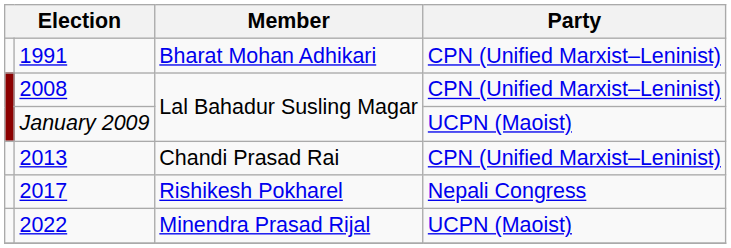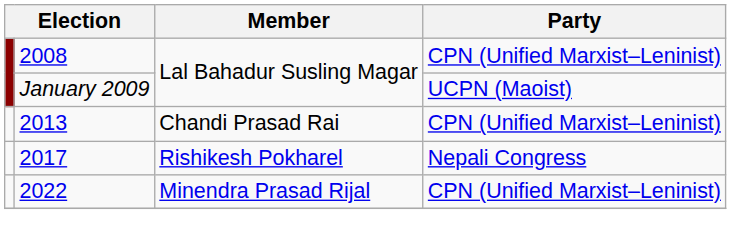- row: (43, 55)
(500, 225) UCPN (Maoist) -> (574, 191) CPN (Unified Marxist–Leninist)
